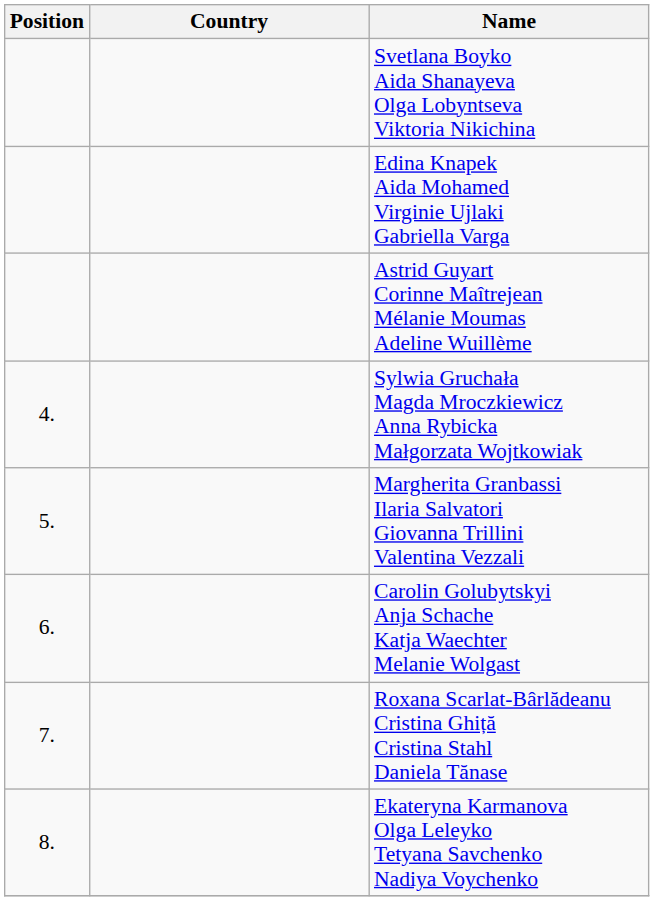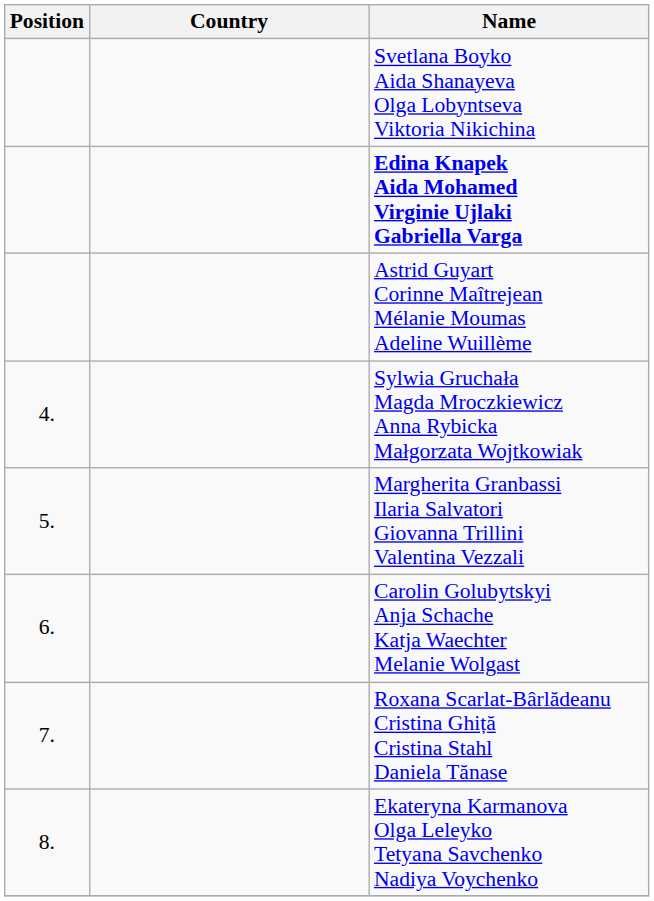(442, 199) normal -> (448, 199) bold
